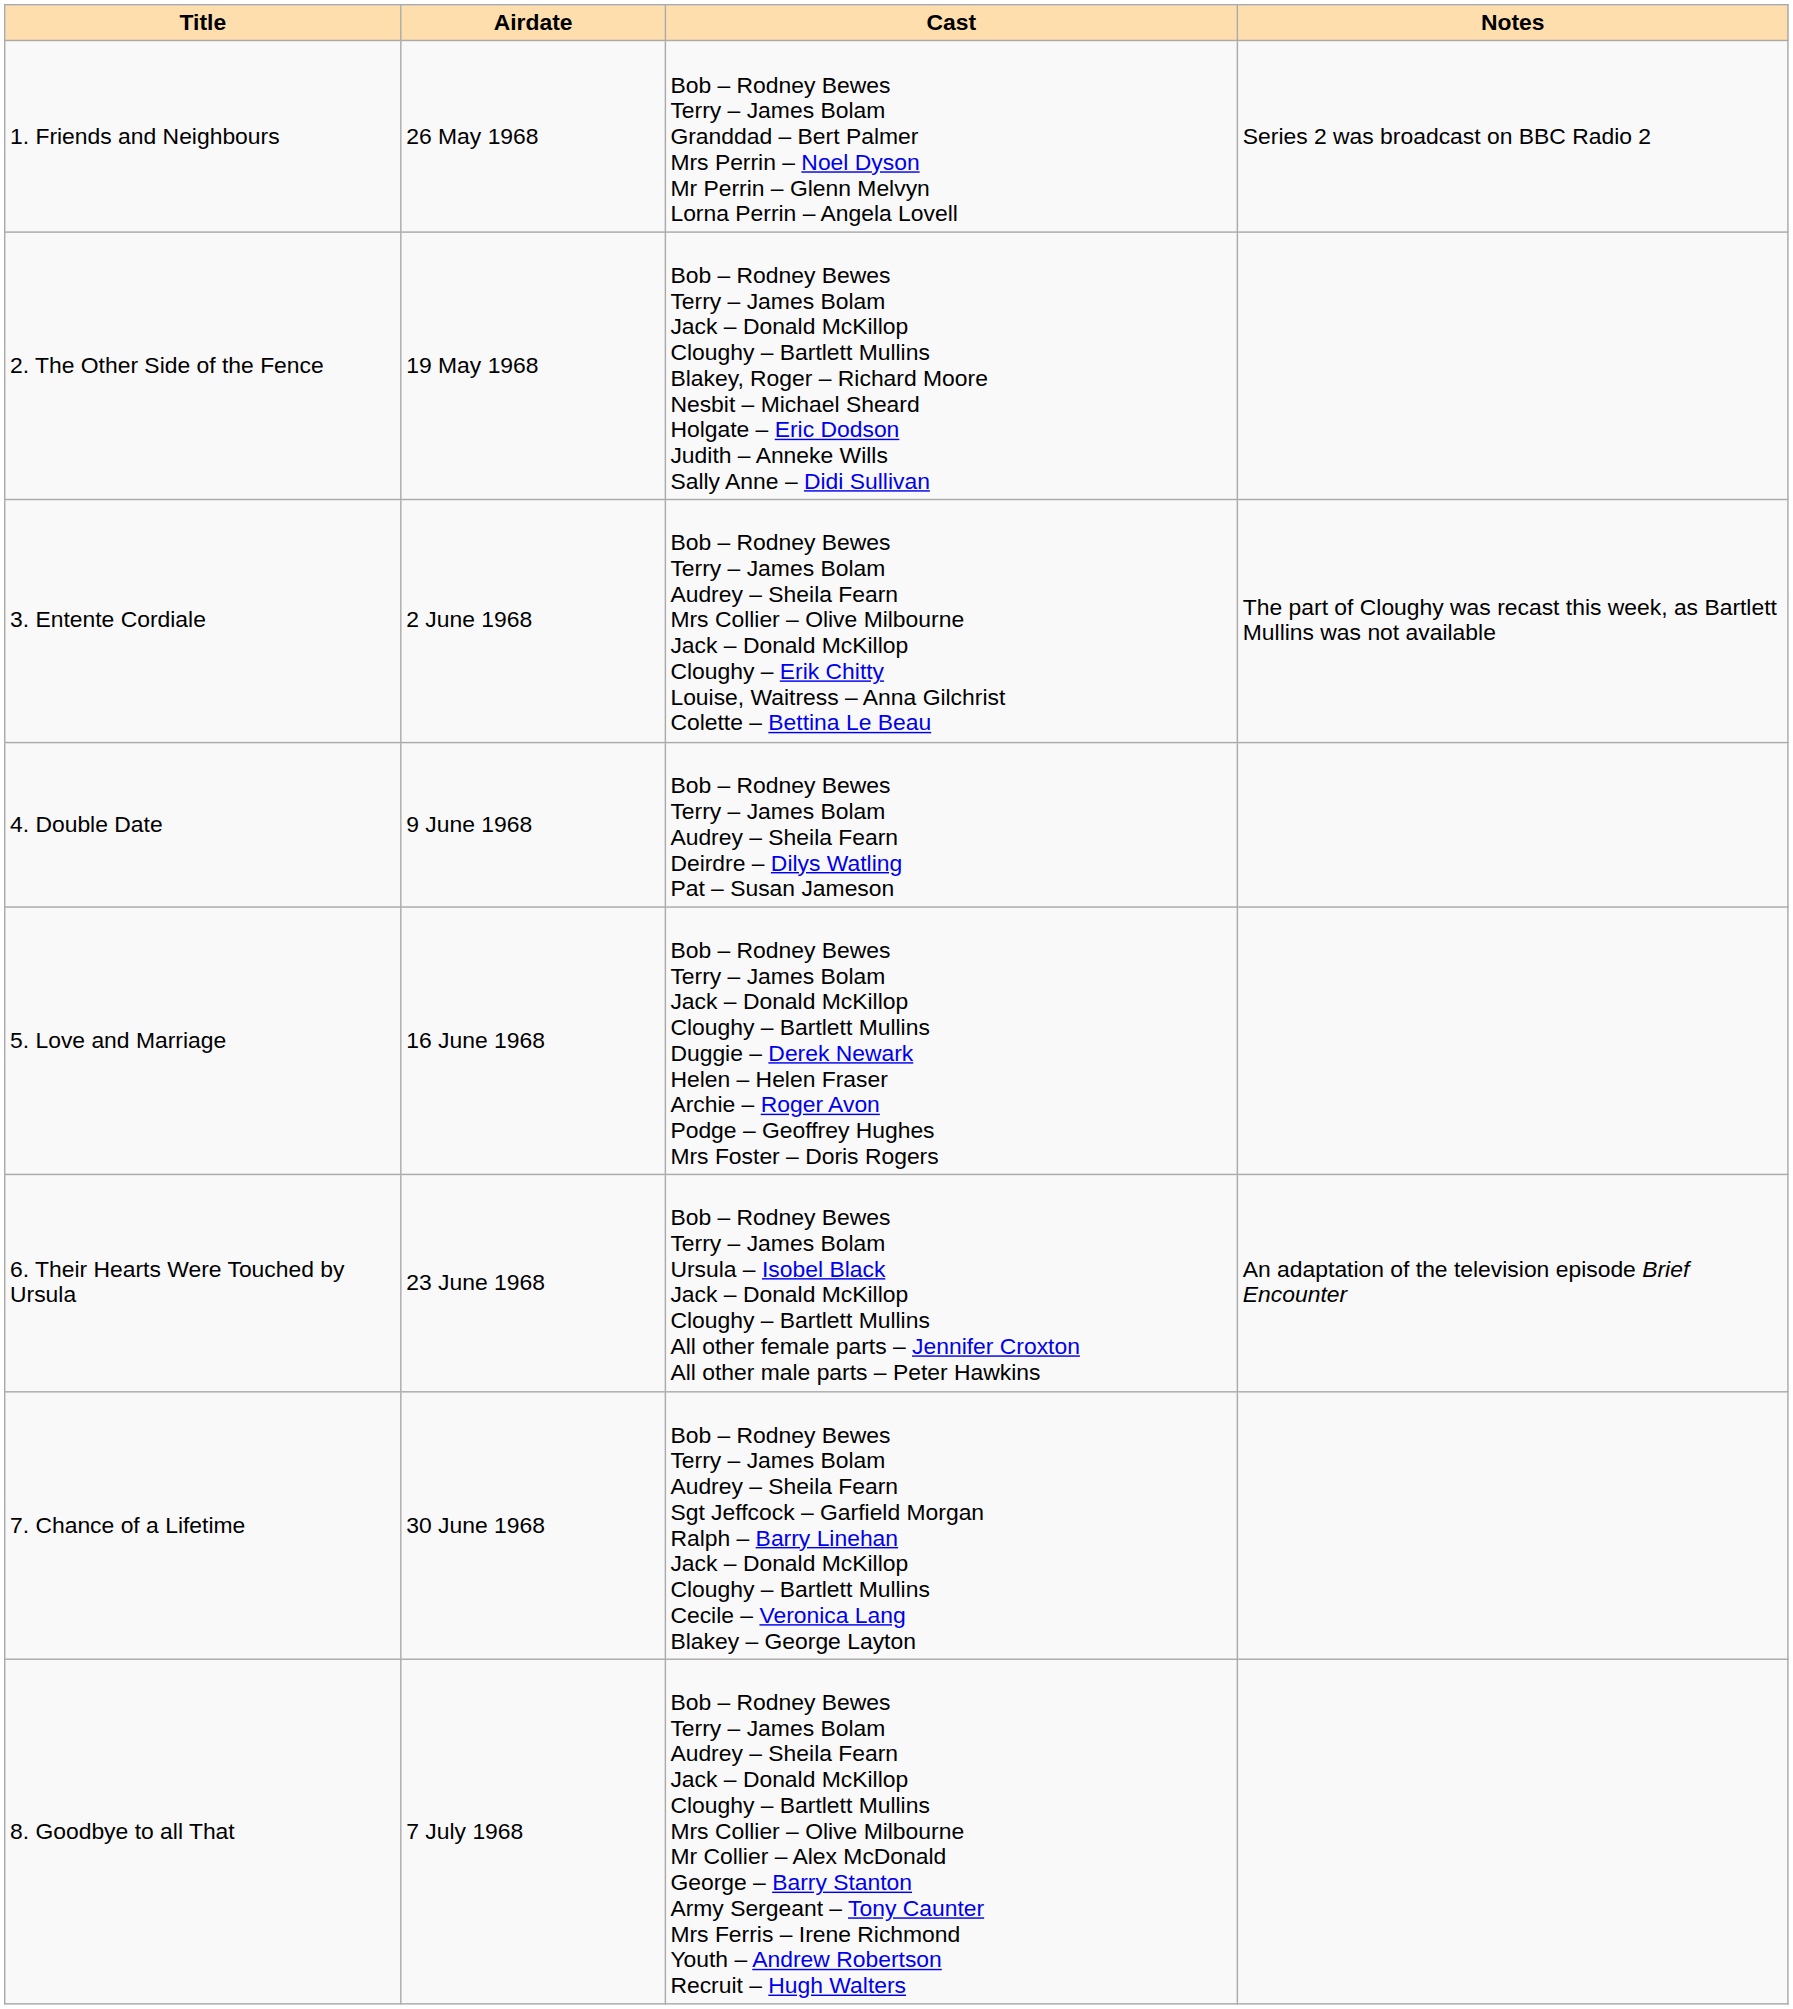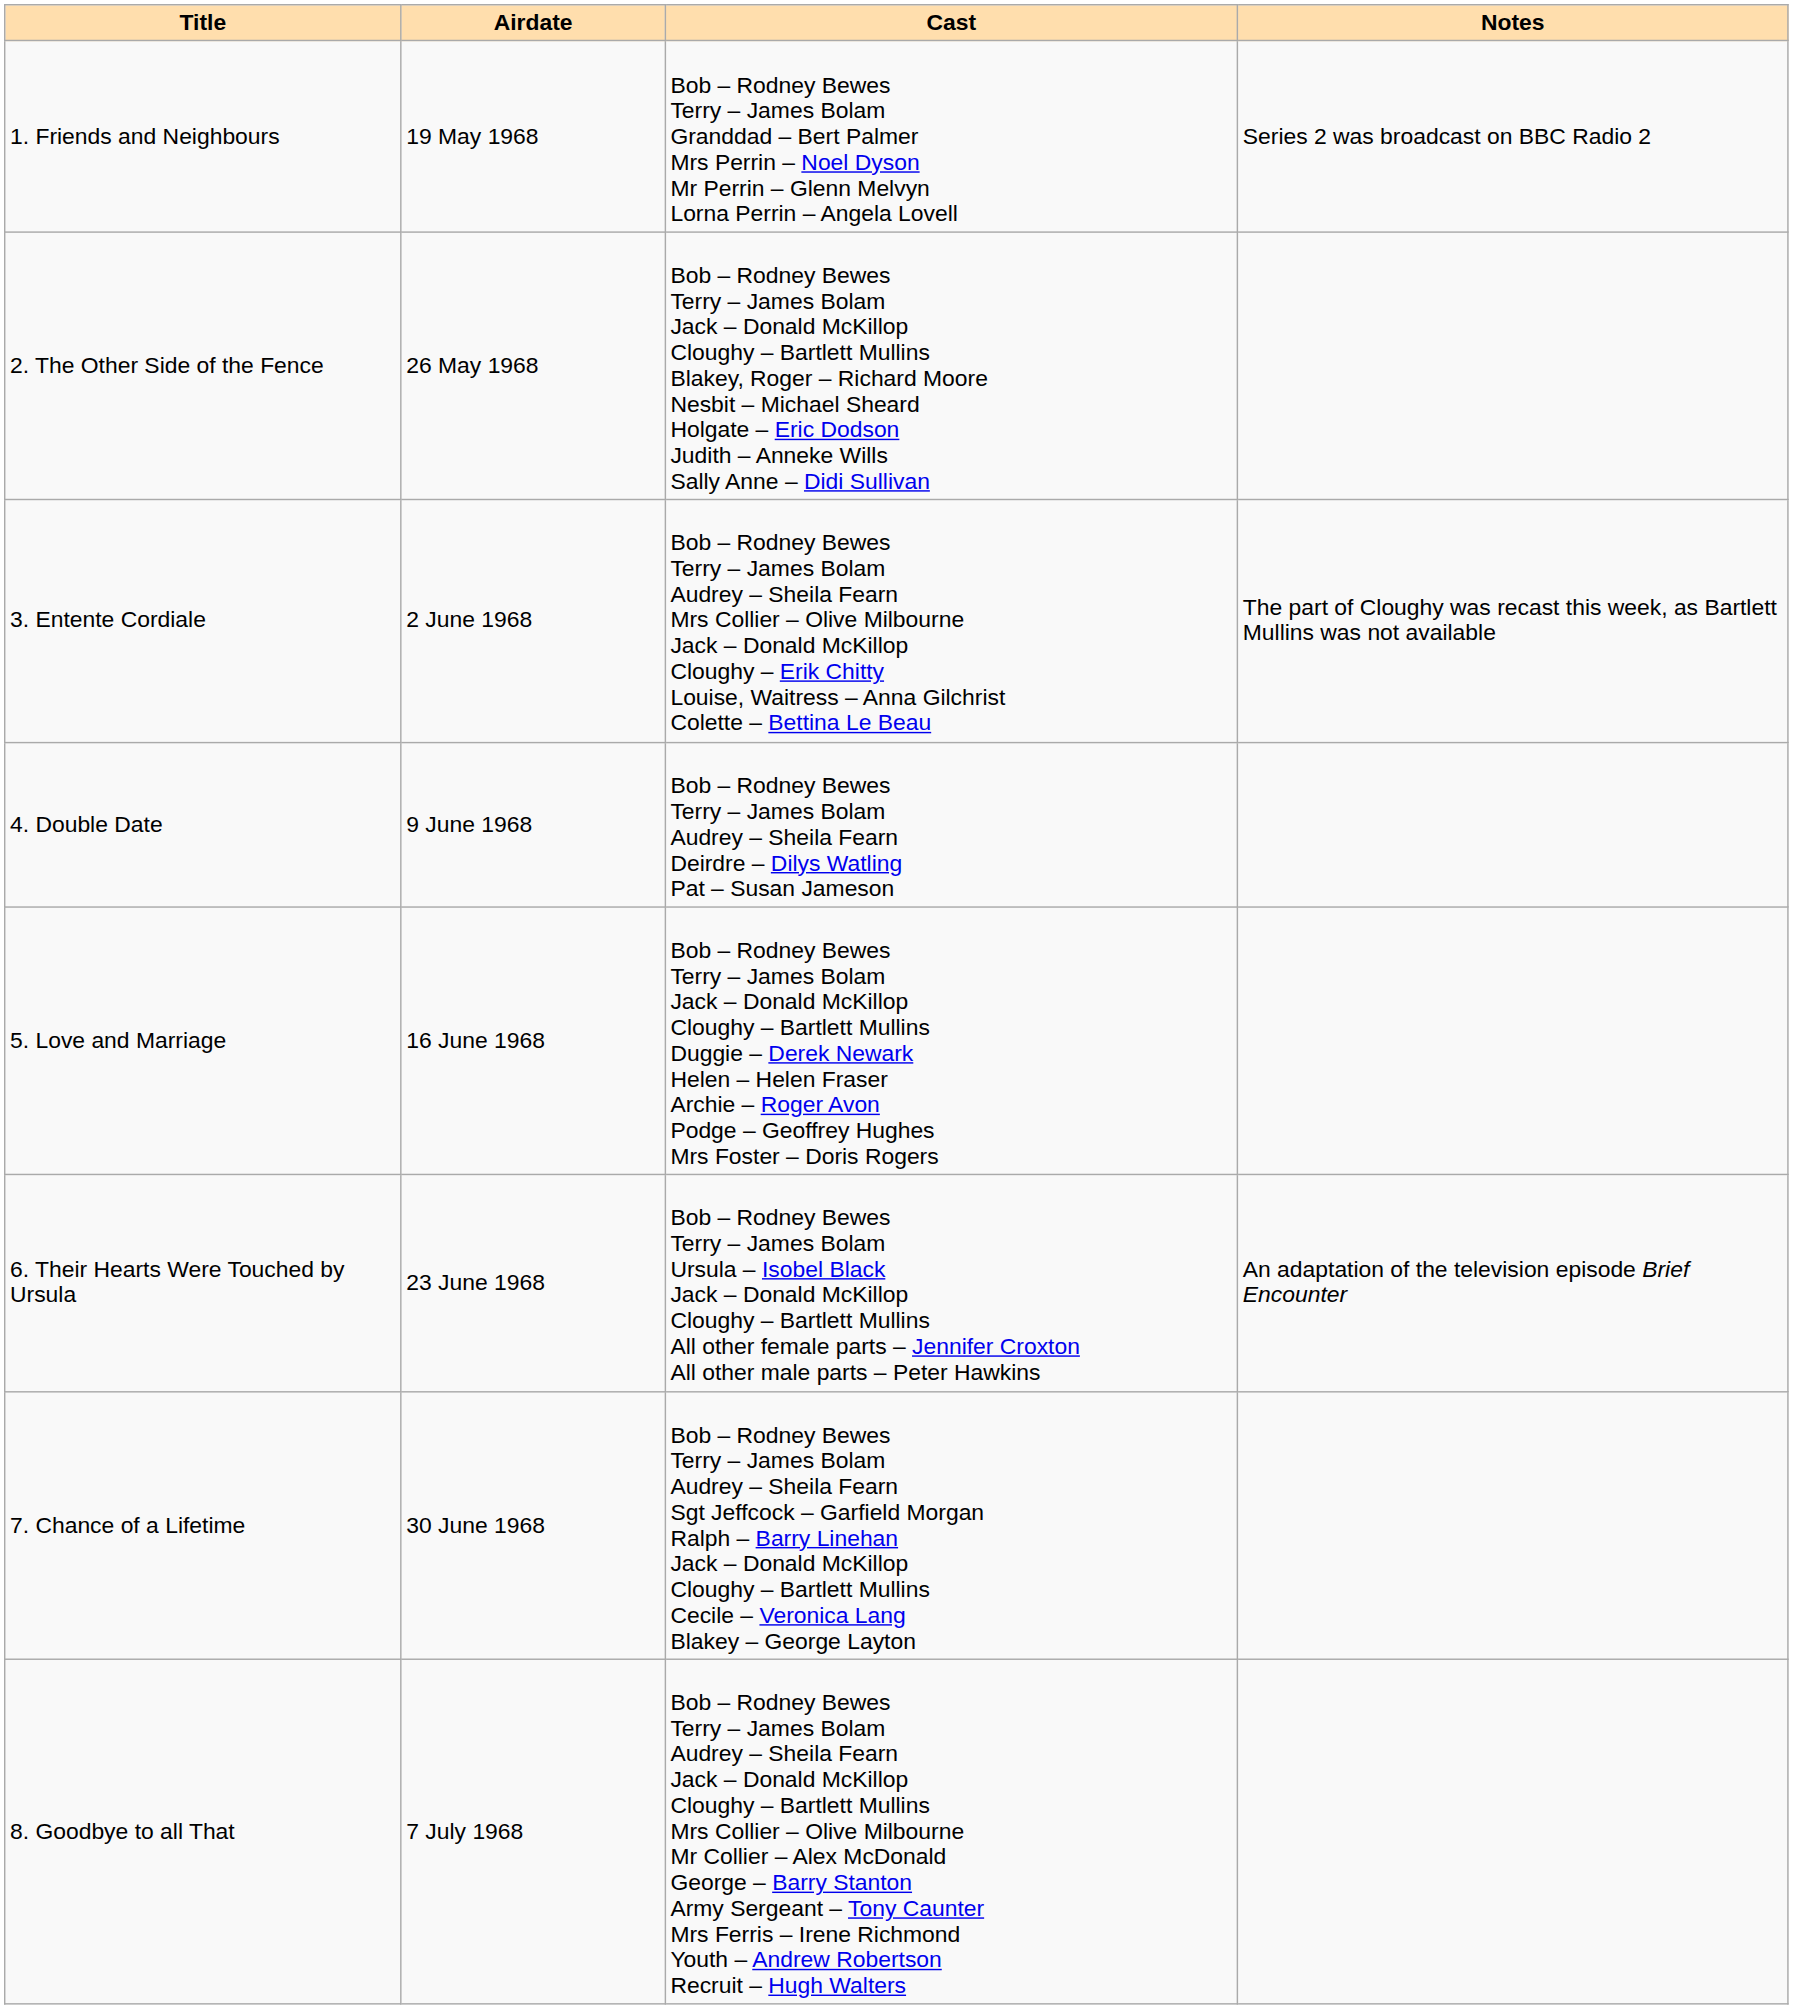(472, 136) 26 May 1968 -> (472, 136) 19 May 1968
(472, 365) 19 May 1968 -> (472, 365) 26 May 1968
